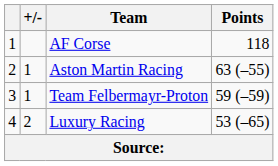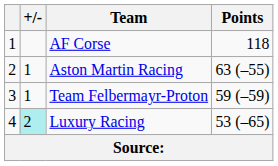(27, 121) no background -> (27, 121) paleturquoise background
